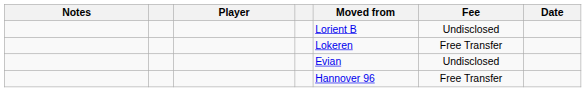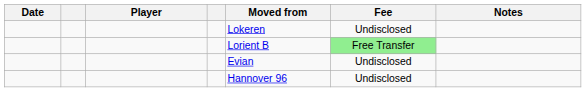columns swapped: (552, 12) <-> (77, 12)
(336, 29) Lorient B -> (246, 29) Lokeren
(334, 45) Lokeren -> (248, 45) Lorient B
(471, 45) no background -> (383, 45) lightgreen background
(471, 78) Free Transfer -> (383, 78) Undisclosed
